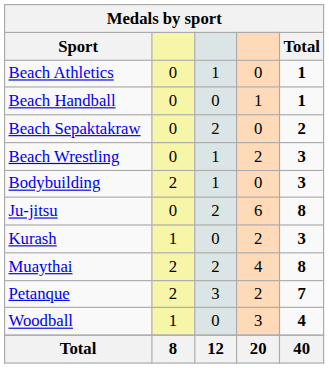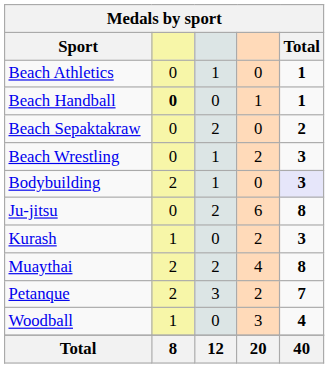(173, 101) normal -> (173, 101) bold
(302, 183) no background -> (302, 183) lavender background
